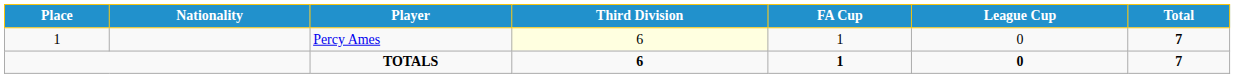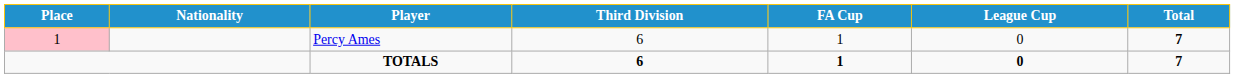(57, 39) no background -> (57, 39) pink background
(640, 39) lightyellow background -> (640, 39) no background
